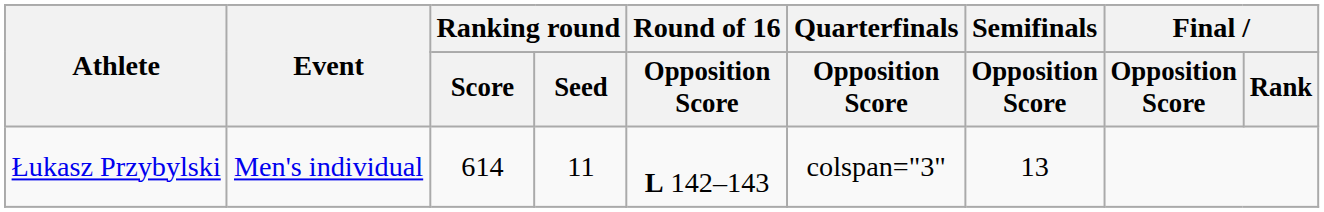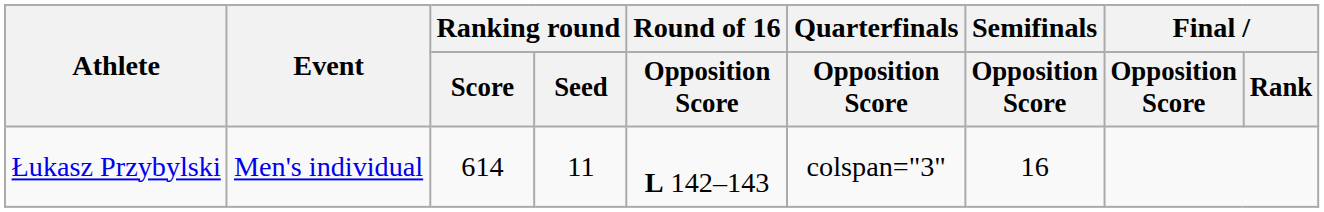(1035, 166) 13 -> (1035, 166) 16
